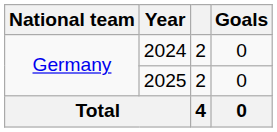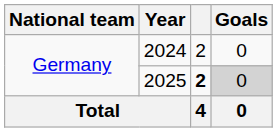(201, 80) normal -> (201, 80) bold
(242, 80) no background -> (242, 80) lightgrey background
